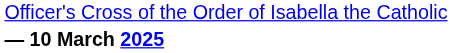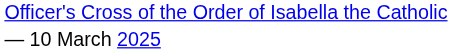(84, 39) bold -> (83, 39) normal
